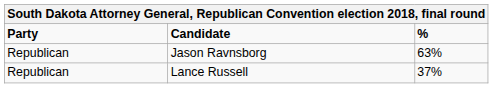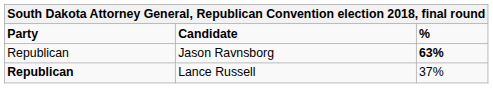(430, 53) normal -> (431, 53) bold
(38, 72) normal -> (40, 72) bold
